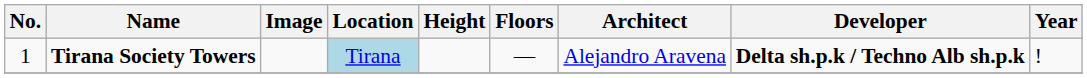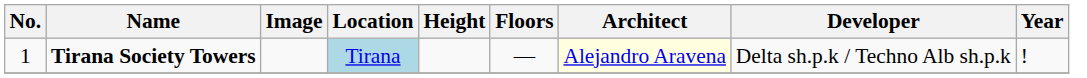(645, 55) no background -> (645, 55) lightyellow background
(880, 55) bold -> (873, 55) normal
